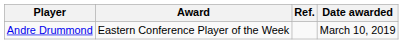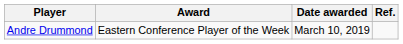columns swapped: (358, 13) <-> (305, 13)
